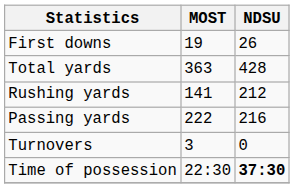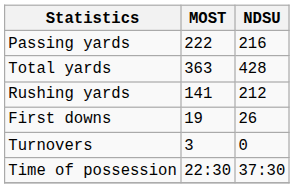rows swapped: (60, 43) <-> (69, 120)
(262, 170) bold -> (262, 170) normal
